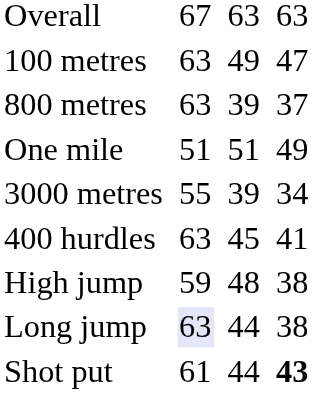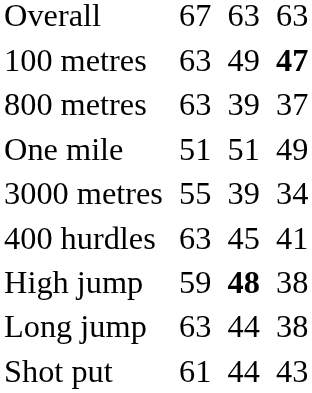(292, 60) normal -> (292, 60) bold
(244, 282) normal -> (244, 282) bold
(195, 326) lavender background -> (195, 326) no background
(292, 371) bold -> (292, 371) normal
